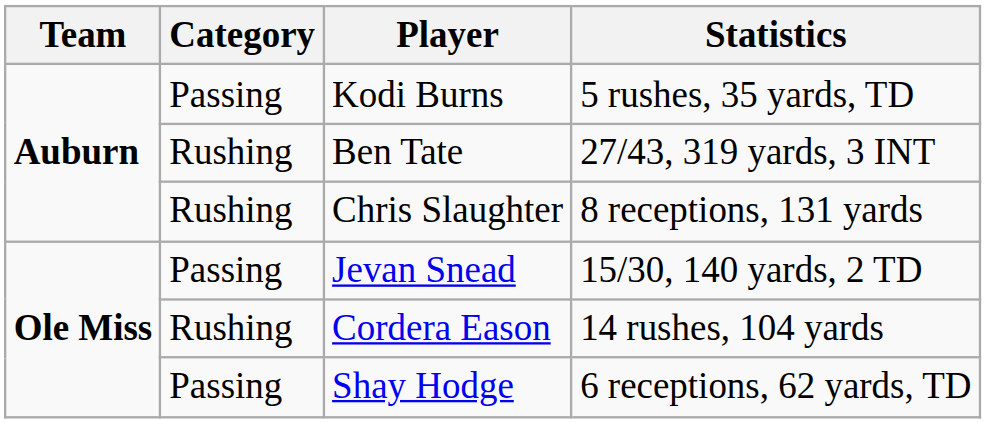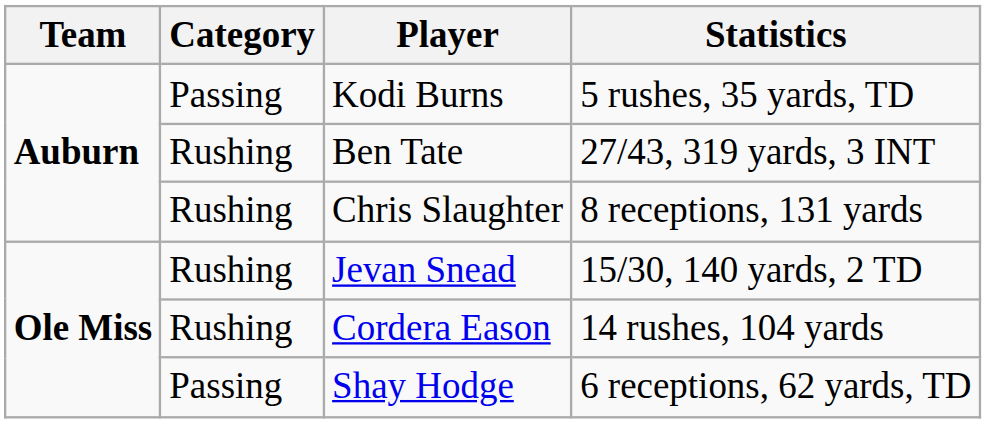(226, 269) Passing -> (231, 269) Rushing
